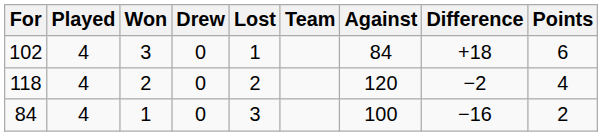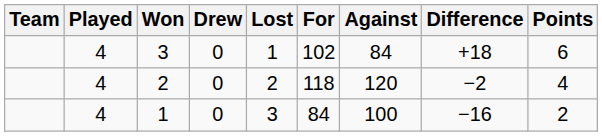columns swapped: (310, 20) <-> (26, 20)
